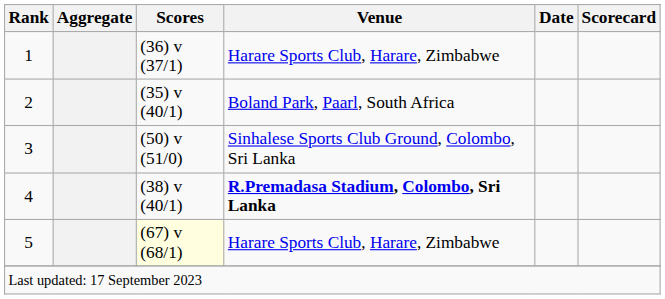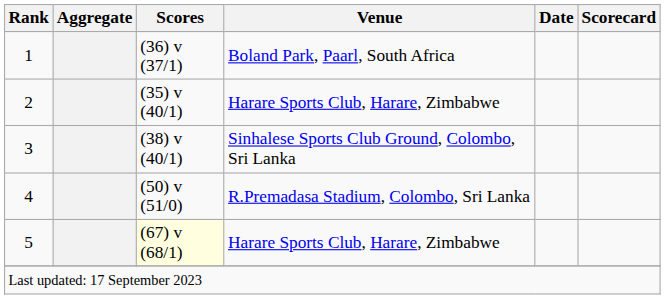(364, 55) Harare Sports Club, Harare, Zimbabwe -> (341, 55) Boland Park, Paarl, South Africa
(341, 102) Boland Park, Paarl, South Africa -> (364, 102) Harare Sports Club, Harare, Zimbabwe
(161, 149) (50) v (51/0) -> (161, 149) (38) v (40/1)
(161, 195) (38) v (40/1) -> (161, 195) (50) v (51/0)
(364, 195) bold -> (379, 195) normal
